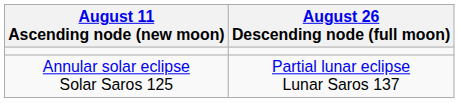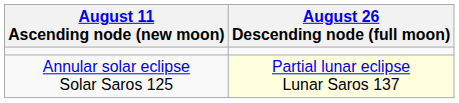(341, 76) no background -> (341, 76) lightyellow background
